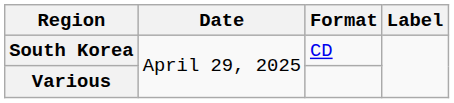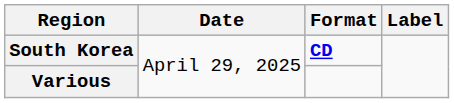(321, 51) normal -> (321, 51) bold
